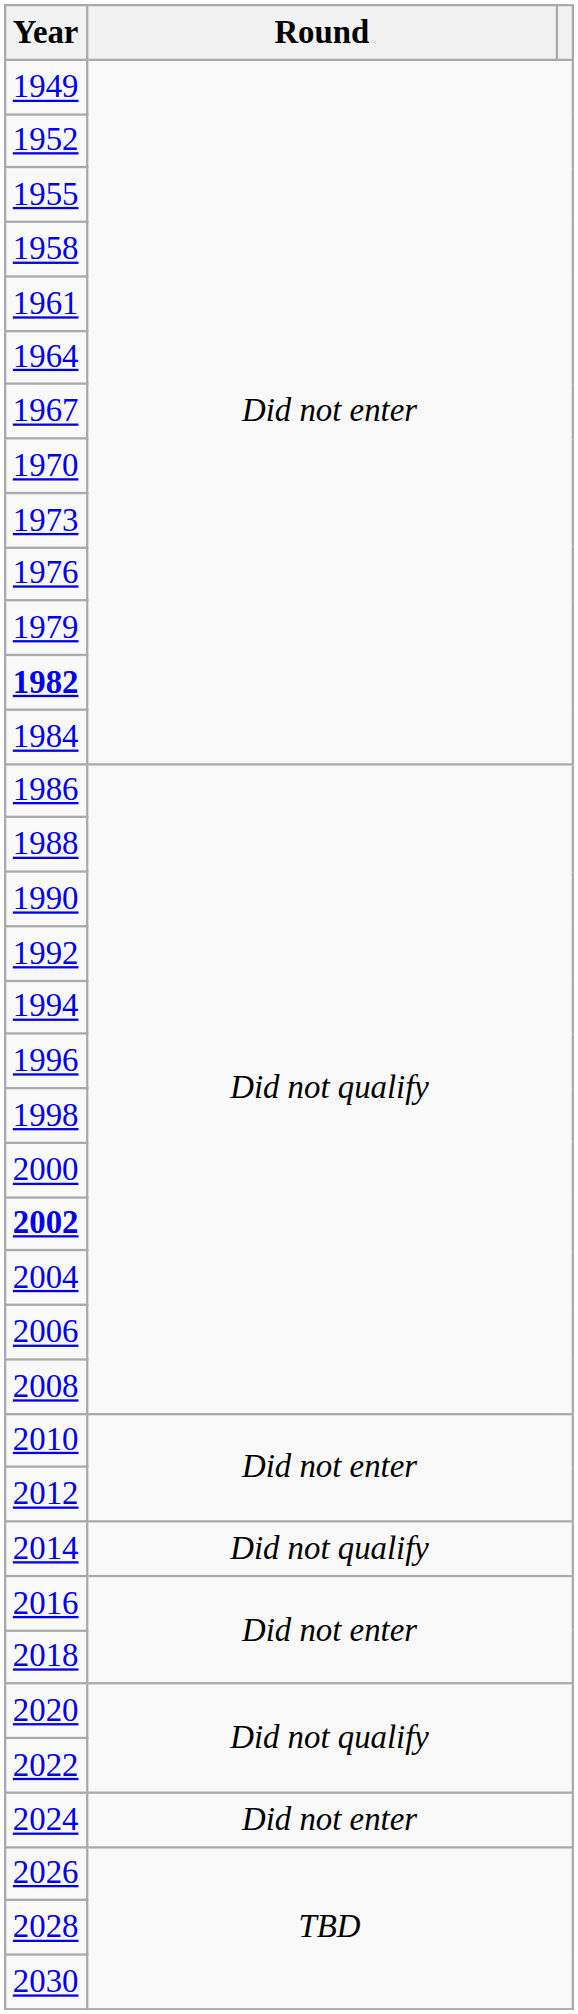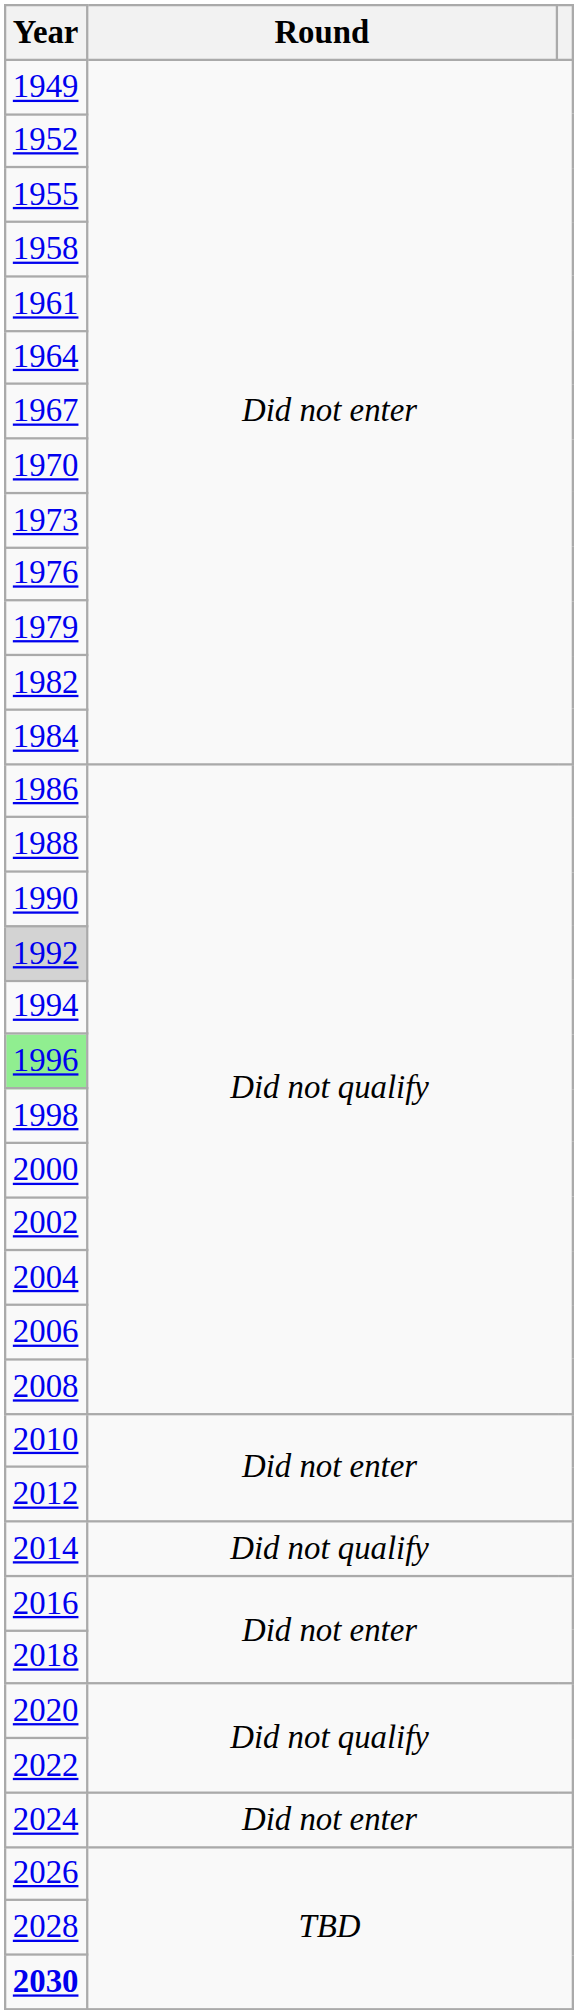(46, 681) bold -> (46, 681) normal
(46, 952) no background -> (46, 952) lightgrey background
(46, 1060) no background -> (46, 1060) lightgreen background
(46, 1223) bold -> (46, 1223) normal
(46, 1981) normal -> (46, 1981) bold
